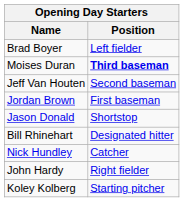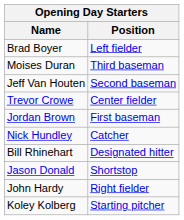(129, 65) bold -> (127, 65) normal
+ row: (40, 100)
rows swapped: (39, 153) <-> (41, 118)
